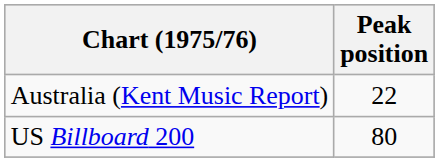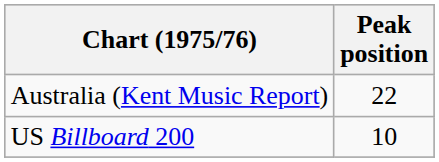(384, 136) 80 -> (384, 136) 10
